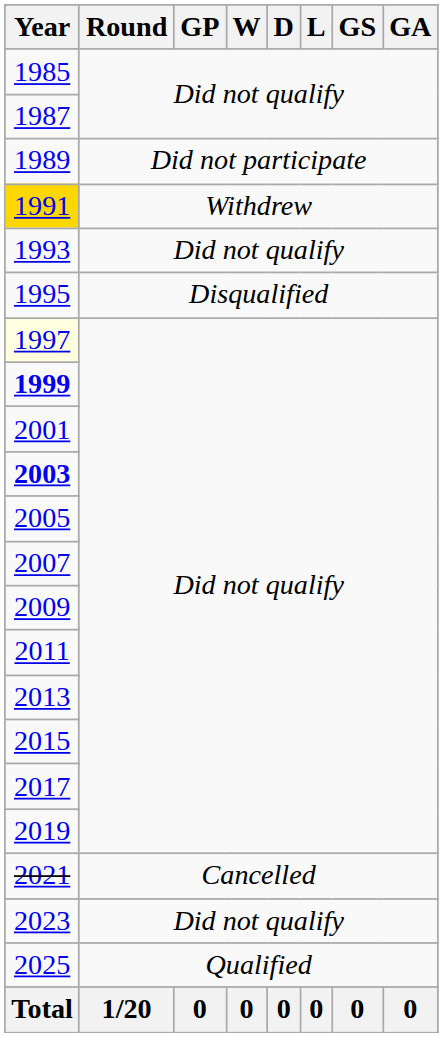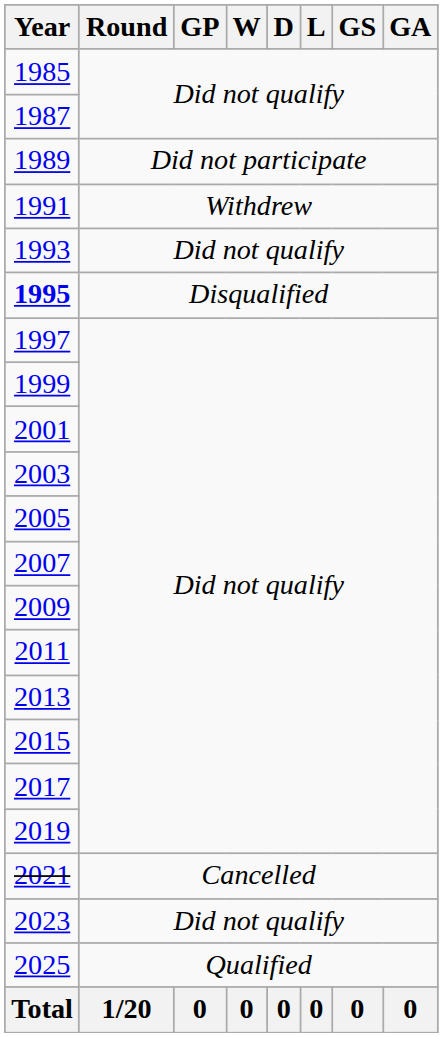(42, 205) gold background -> (42, 205) no background
(42, 294) normal -> (42, 294) bold
(42, 339) lightyellow background -> (42, 339) no background
(42, 384) bold -> (42, 384) normal
(42, 473) bold -> (42, 473) normal
